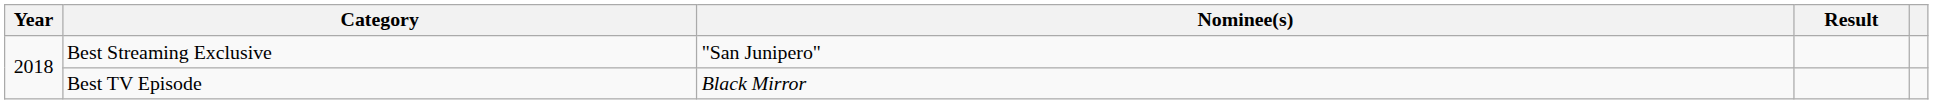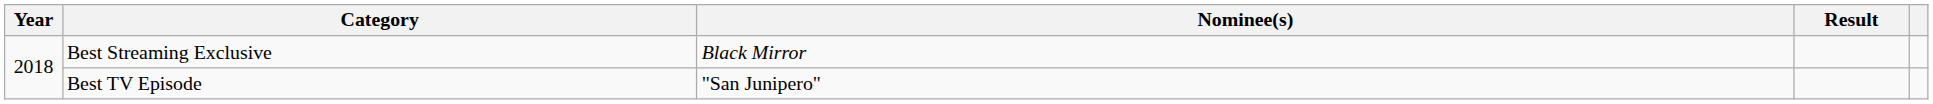(761, 51) "San Junipero" -> (754, 51) Black Mirror
(754, 83) Black Mirror -> (761, 83) "San Junipero"
